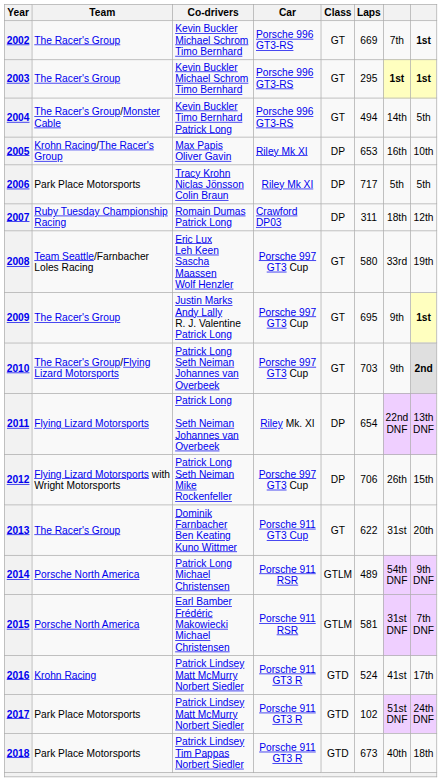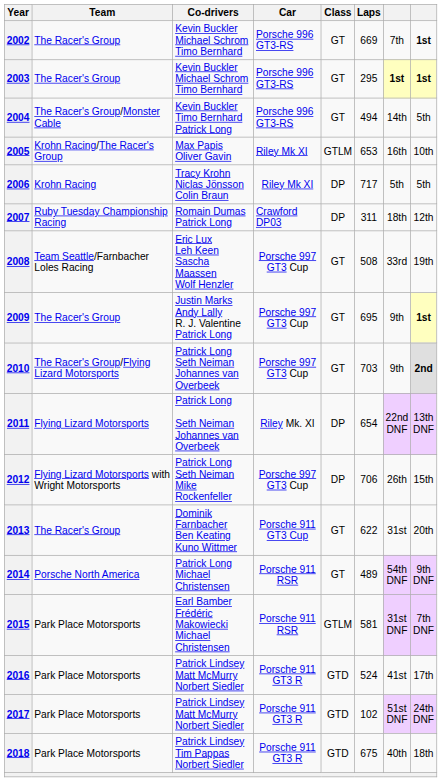(338, 151) DP -> (338, 151) GTLM
(87, 184) Park Place Motorsports -> (65, 184) Krohn Racing
(369, 262) 580 -> (369, 262) 508
(338, 575) GTLM -> (338, 575) GT
(87, 625) Porsche North America -> (87, 625) Park Place Motorsports
(65, 675) Krohn Racing -> (87, 675) Park Place Motorsports
(369, 753) 673 -> (369, 753) 675
